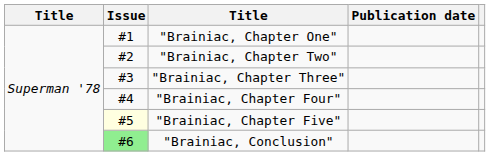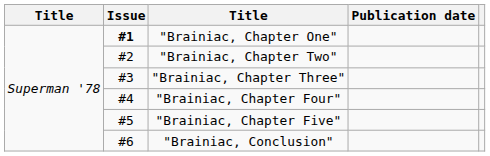(126, 36) normal -> (126, 36) bold
(126, 120) lightyellow background -> (126, 120) no background
(126, 141) lightgreen background -> (126, 141) no background
